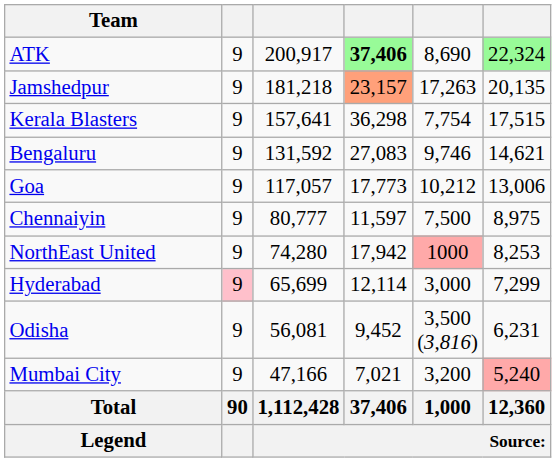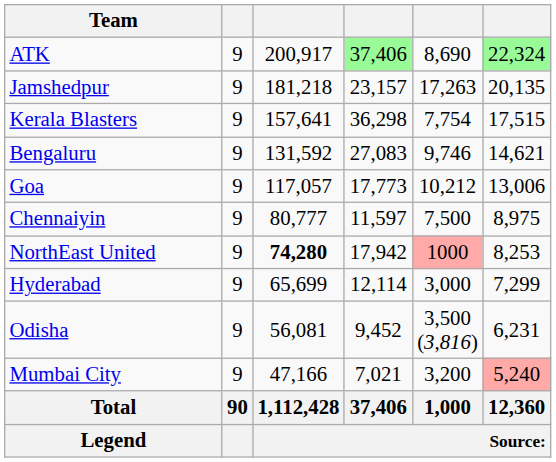(378, 53) bold -> (378, 53) normal
(378, 86) lightsalmon background -> (378, 86) no background
(298, 251) normal -> (298, 251) bold
(237, 284) pink background -> (237, 284) no background
